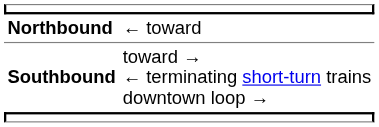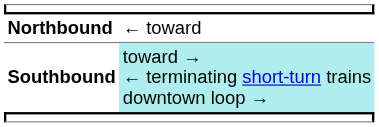(247, 77) no background -> (247, 77) paleturquoise background
